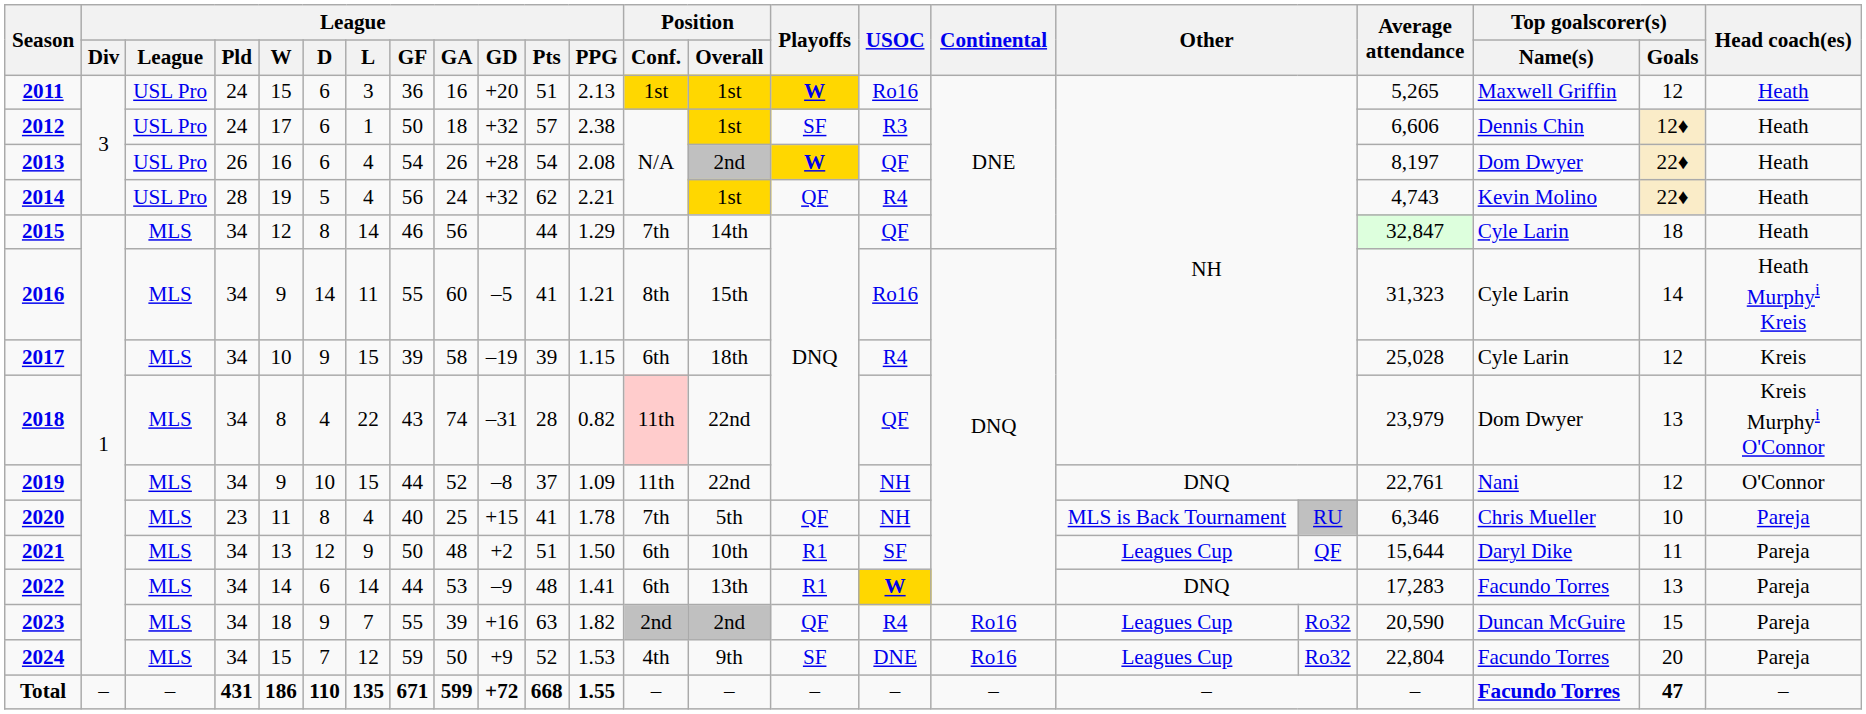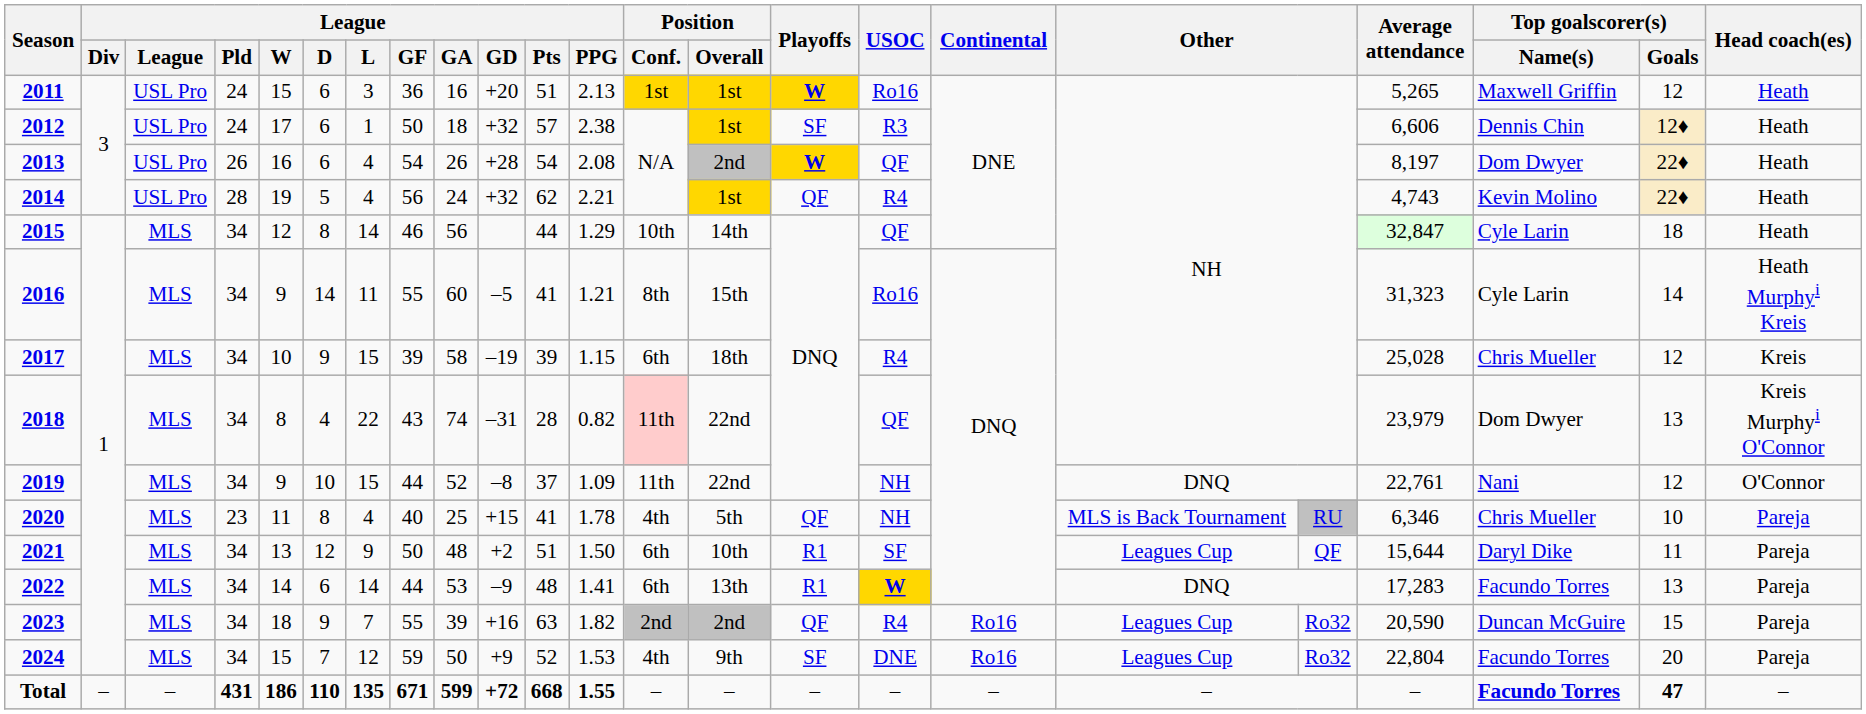(656, 231) 7th -> (656, 231) 10th
(1523, 357) Cyle Larin -> (1537, 357) Chris Mueller
(656, 517) 7th -> (656, 517) 4th
